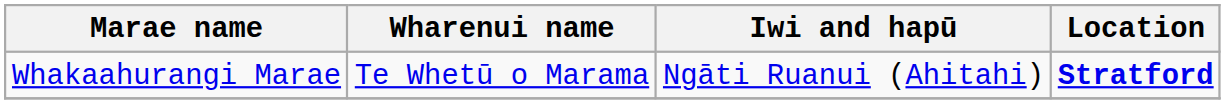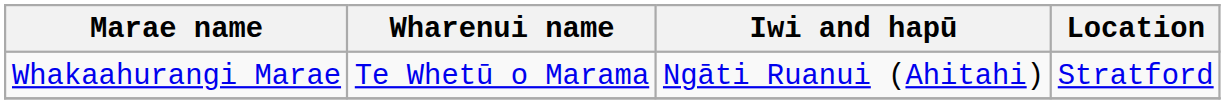(1136, 76) bold -> (1136, 76) normal
